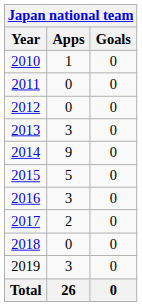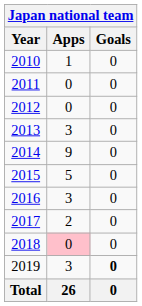(68, 244) no background -> (68, 244) pink background
(113, 267) normal -> (113, 267) bold
